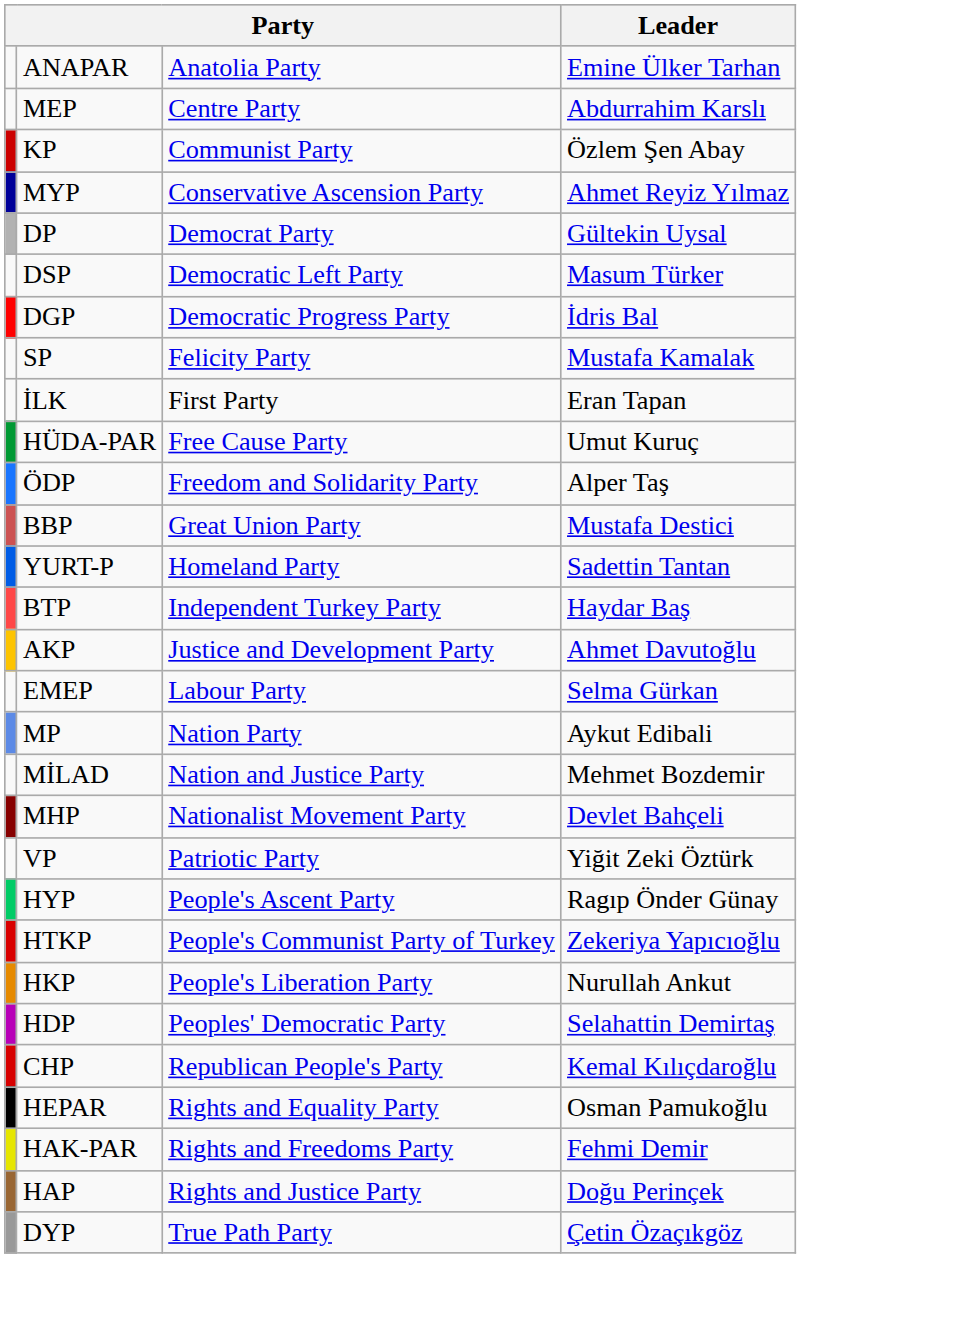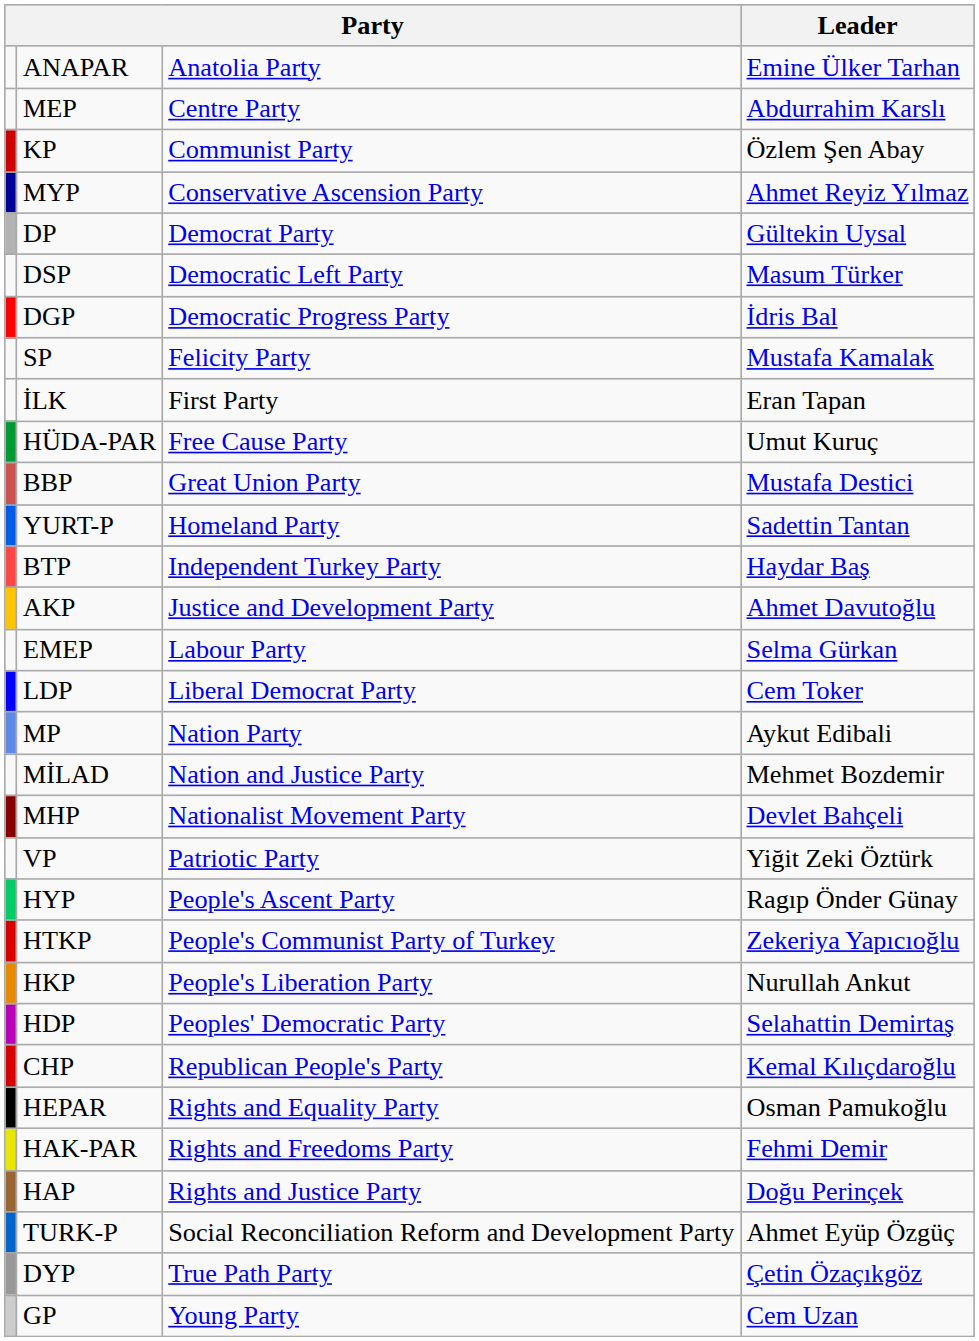- row: (49, 483)
+ row: (48, 691)
+ row: (70, 1232)
+ row: (40, 1315)
